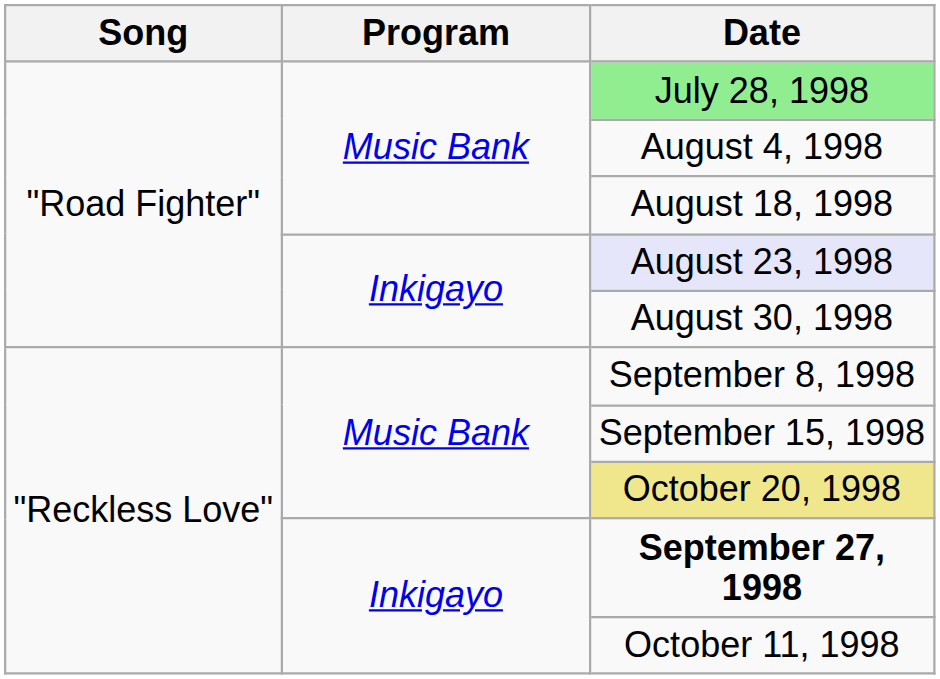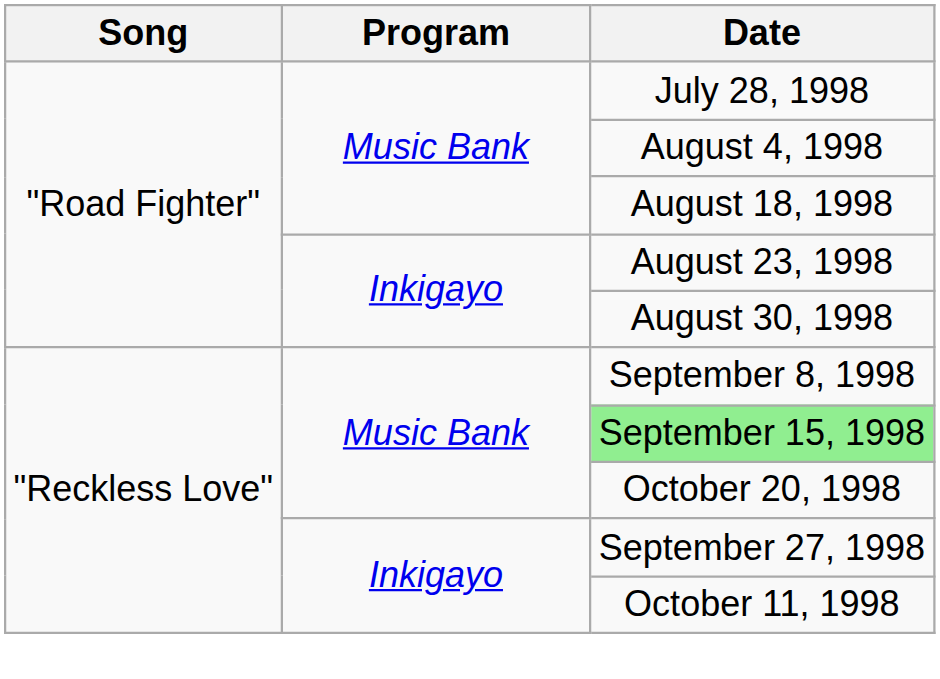(762, 90) lightgreen background -> (762, 90) no background
(762, 261) lavender background -> (762, 261) no background
(762, 432) no background -> (762, 432) lightgreen background
(762, 489) khaki background -> (762, 489) no background
(762, 567) bold -> (762, 546) normal
